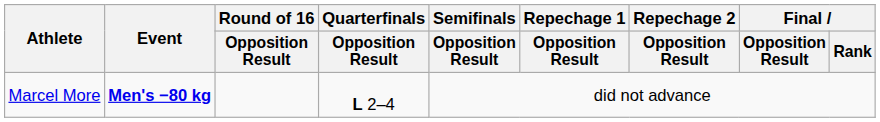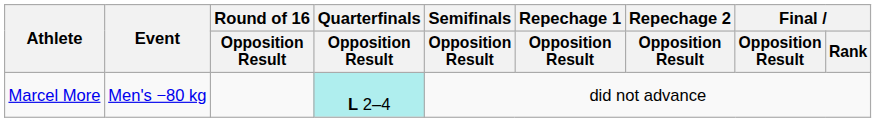(160, 95) bold -> (157, 95) normal
(374, 105) no background -> (369, 105) paleturquoise background
